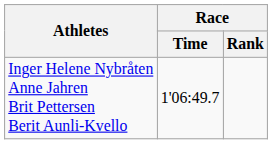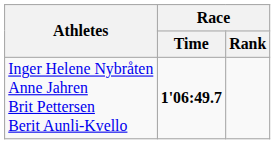(190, 98) normal -> (191, 98) bold
